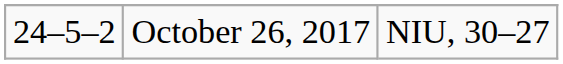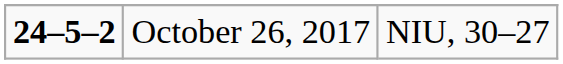(64, 31) normal -> (64, 31) bold
